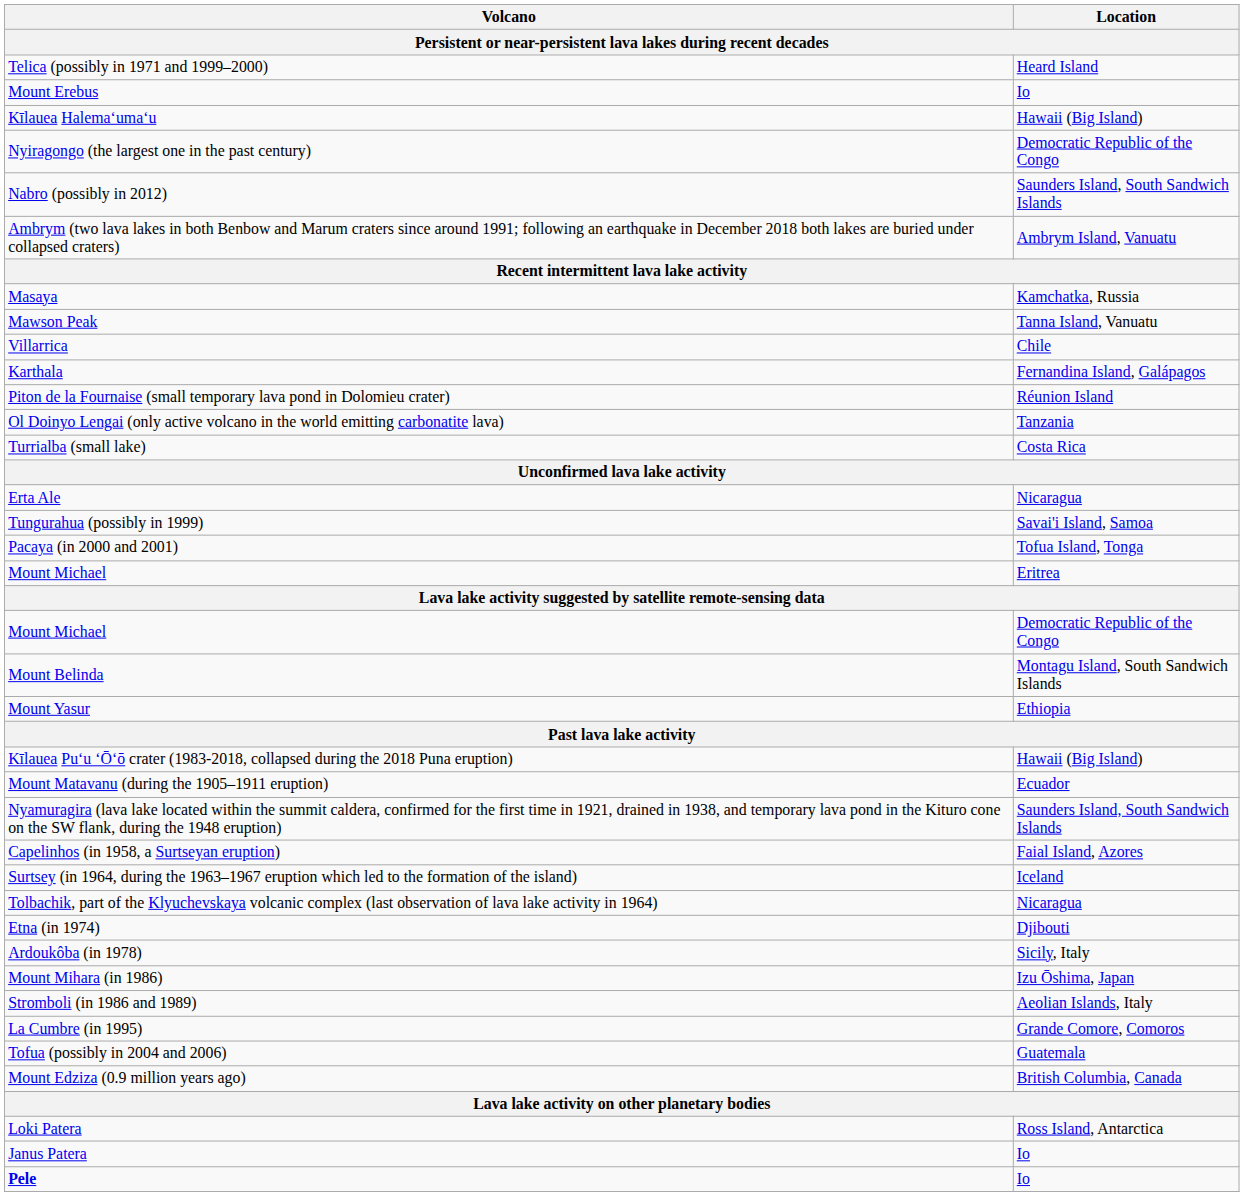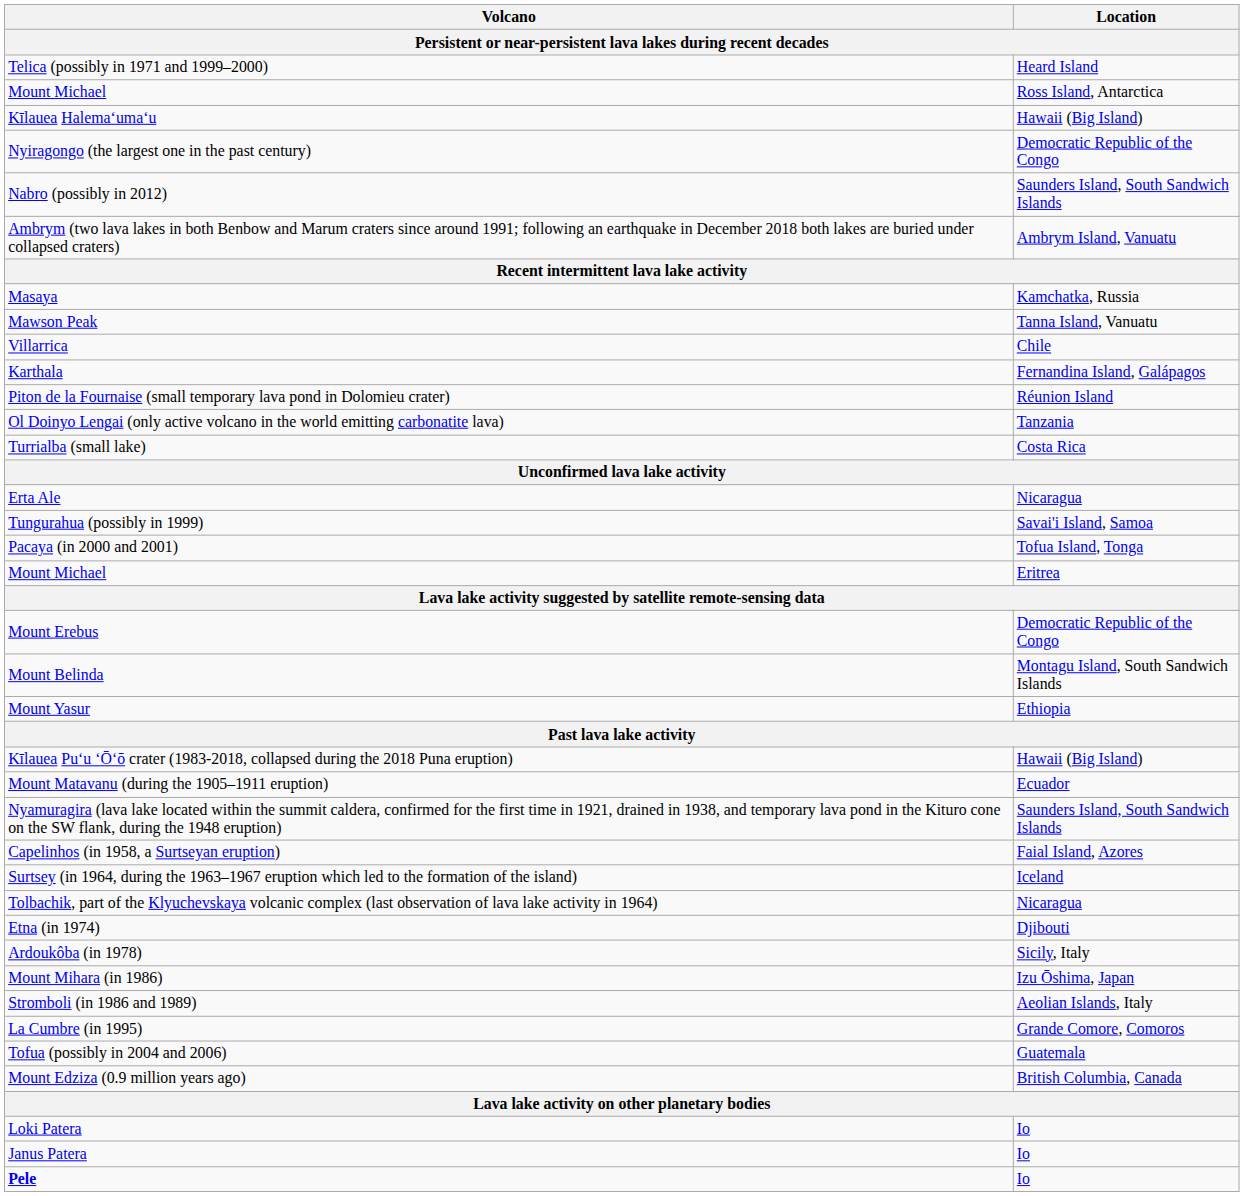(53, 92) Mount Erebus -> (57, 92) Mount Michael
(1023, 92) Io -> (1090, 92) Ross Island, Antarctica
(57, 632) Mount Michael -> (53, 632) Mount Erebus
(1090, 1128) Ross Island, Antarctica -> (1023, 1128) Io
